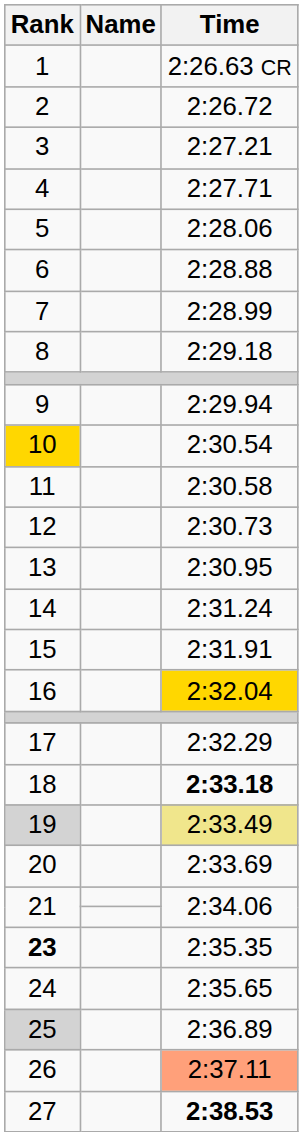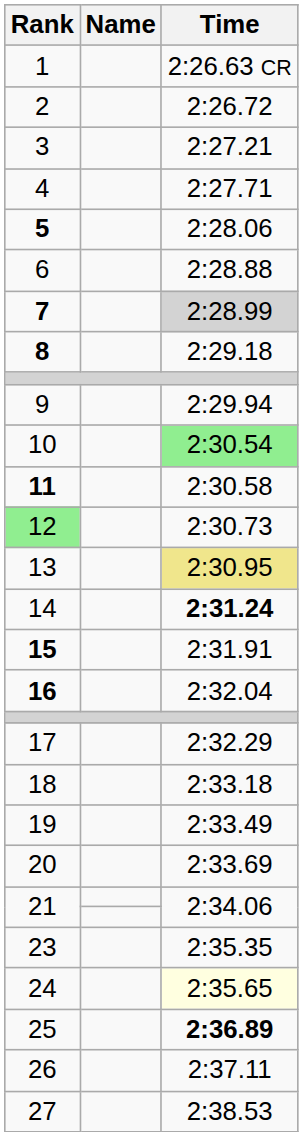(42, 229) normal -> (42, 229) bold
(42, 310) normal -> (42, 310) bold
(230, 310) no background -> (230, 310) lightgrey background
(42, 351) normal -> (42, 351) bold
(42, 445) gold background -> (42, 445) no background
(230, 445) no background -> (230, 445) lightgreen background
(42, 486) normal -> (42, 486) bold
(42, 527) no background -> (42, 527) lightgreen background
(230, 567) no background -> (230, 567) khaki background
(230, 608) normal -> (230, 608) bold
(42, 649) normal -> (42, 649) bold
(42, 690) normal -> (42, 690) bold
(230, 690) gold background -> (230, 690) no background
(230, 784) bold -> (230, 784) normal
(42, 824) lightgrey background -> (42, 824) no background
(230, 824) khaki background -> (230, 824) no background
(42, 947) bold -> (42, 947) normal
(230, 988) no background -> (230, 988) lightyellow background
(42, 1029) lightgrey background -> (42, 1029) no background
(230, 1029) normal -> (230, 1029) bold
(230, 1070) lightsalmon background -> (230, 1070) no background
(230, 1110) bold -> (230, 1110) normal
